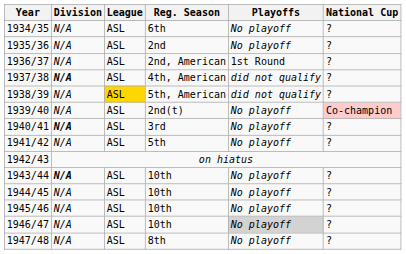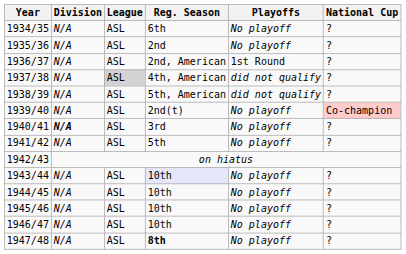(63, 78) bold -> (63, 78) normal
(116, 78) no background -> (116, 78) lightgrey background
(116, 94) gold background -> (116, 94) no background
(63, 176) bold -> (63, 176) normal
(160, 176) no background -> (160, 176) lavender background
(261, 225) lightgrey background -> (261, 225) no background
(157, 241) normal -> (157, 241) bold
